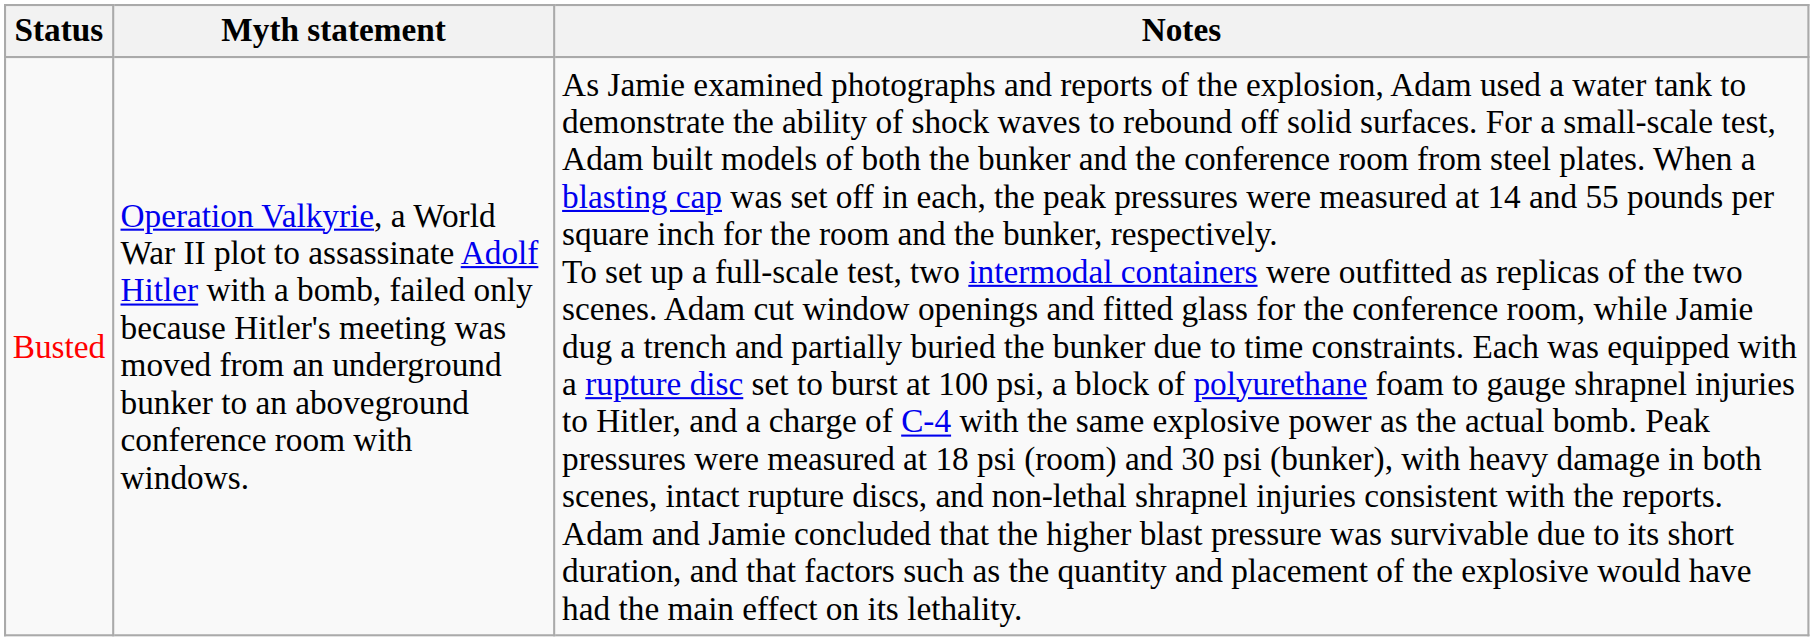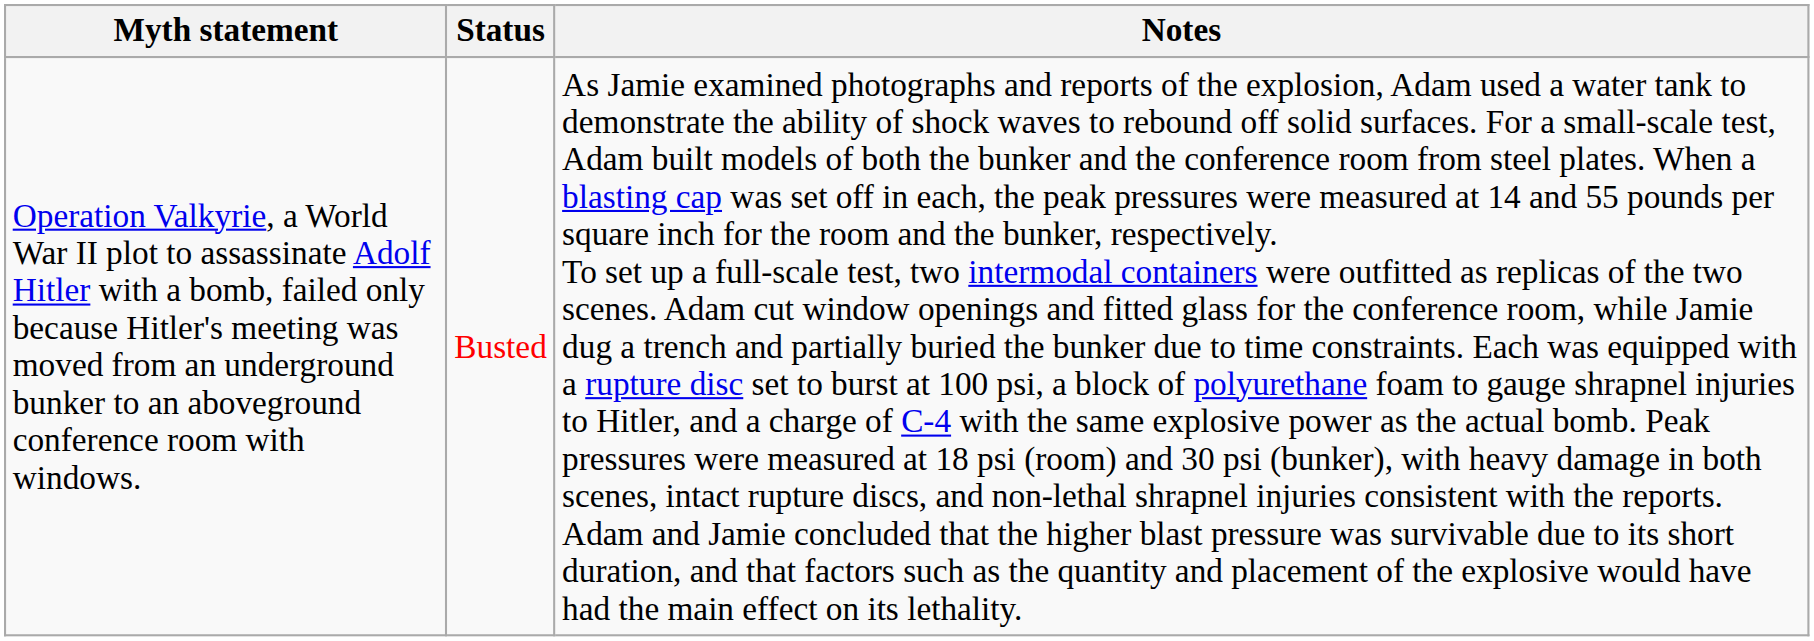columns swapped: (334, 30) <-> (59, 30)
